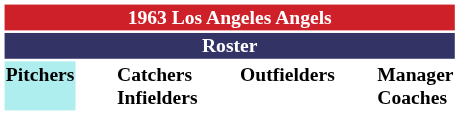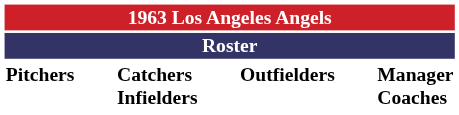(40, 74) paleturquoise background -> (40, 74) no background
